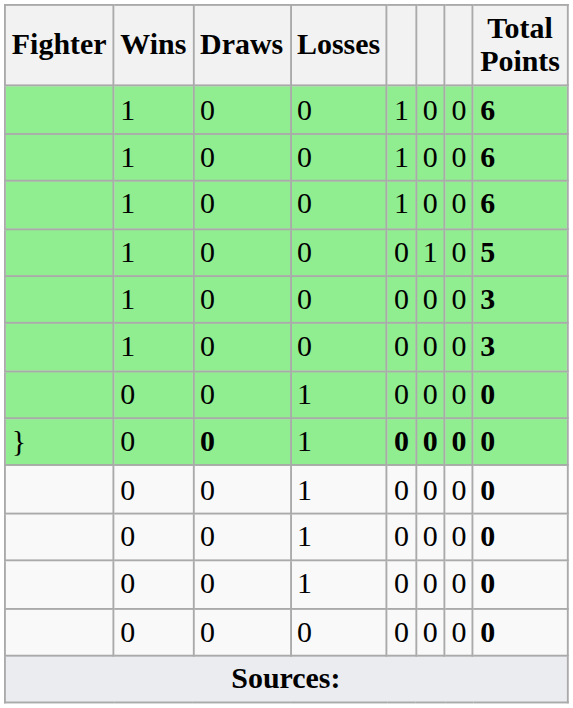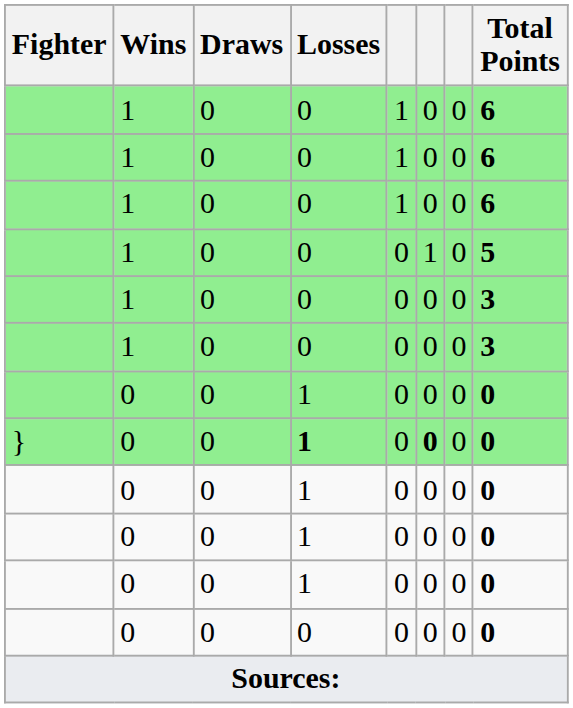(208, 441) bold -> (208, 441) normal
(304, 441) normal -> (304, 441) bold
(401, 441) bold -> (401, 441) normal
(459, 441) bold -> (459, 441) normal
